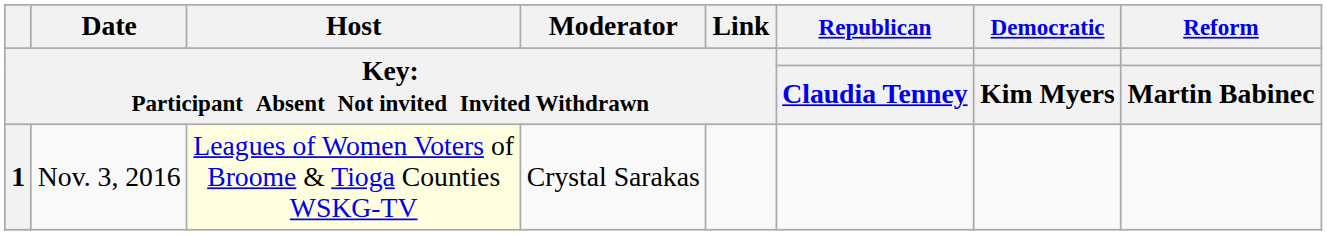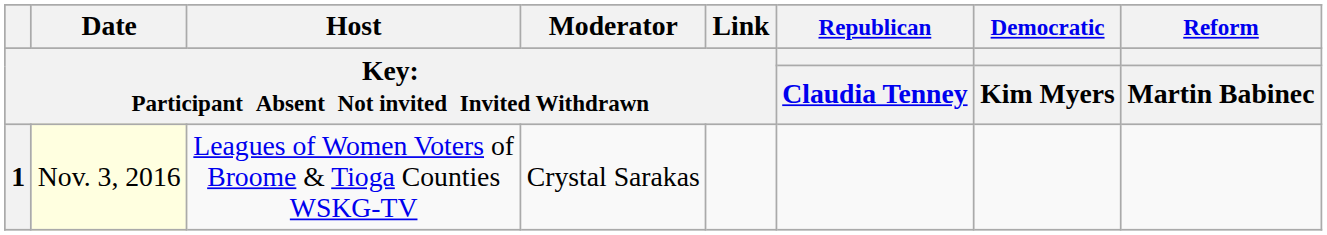(109, 176) no background -> (109, 176) lightyellow background
(354, 176) lightyellow background -> (354, 176) no background
